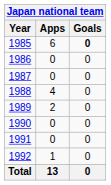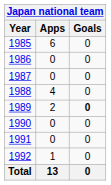(88, 44) bold -> (88, 44) normal
(88, 108) normal -> (88, 108) bold
